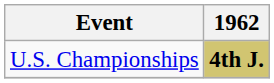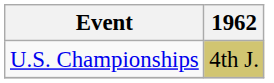(237, 58) bold -> (234, 58) normal
